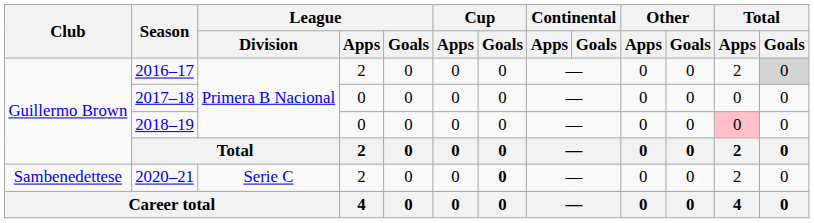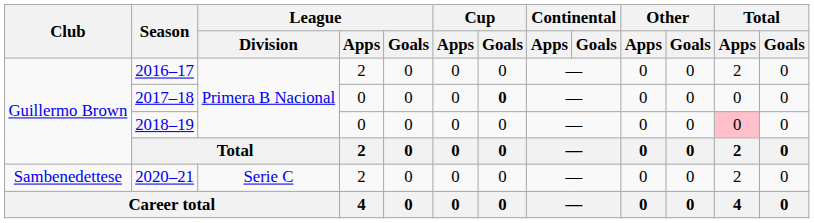(784, 71) lightgrey background -> (784, 71) no background
(502, 97) normal -> (502, 97) bold
(502, 177) bold -> (502, 177) normal
